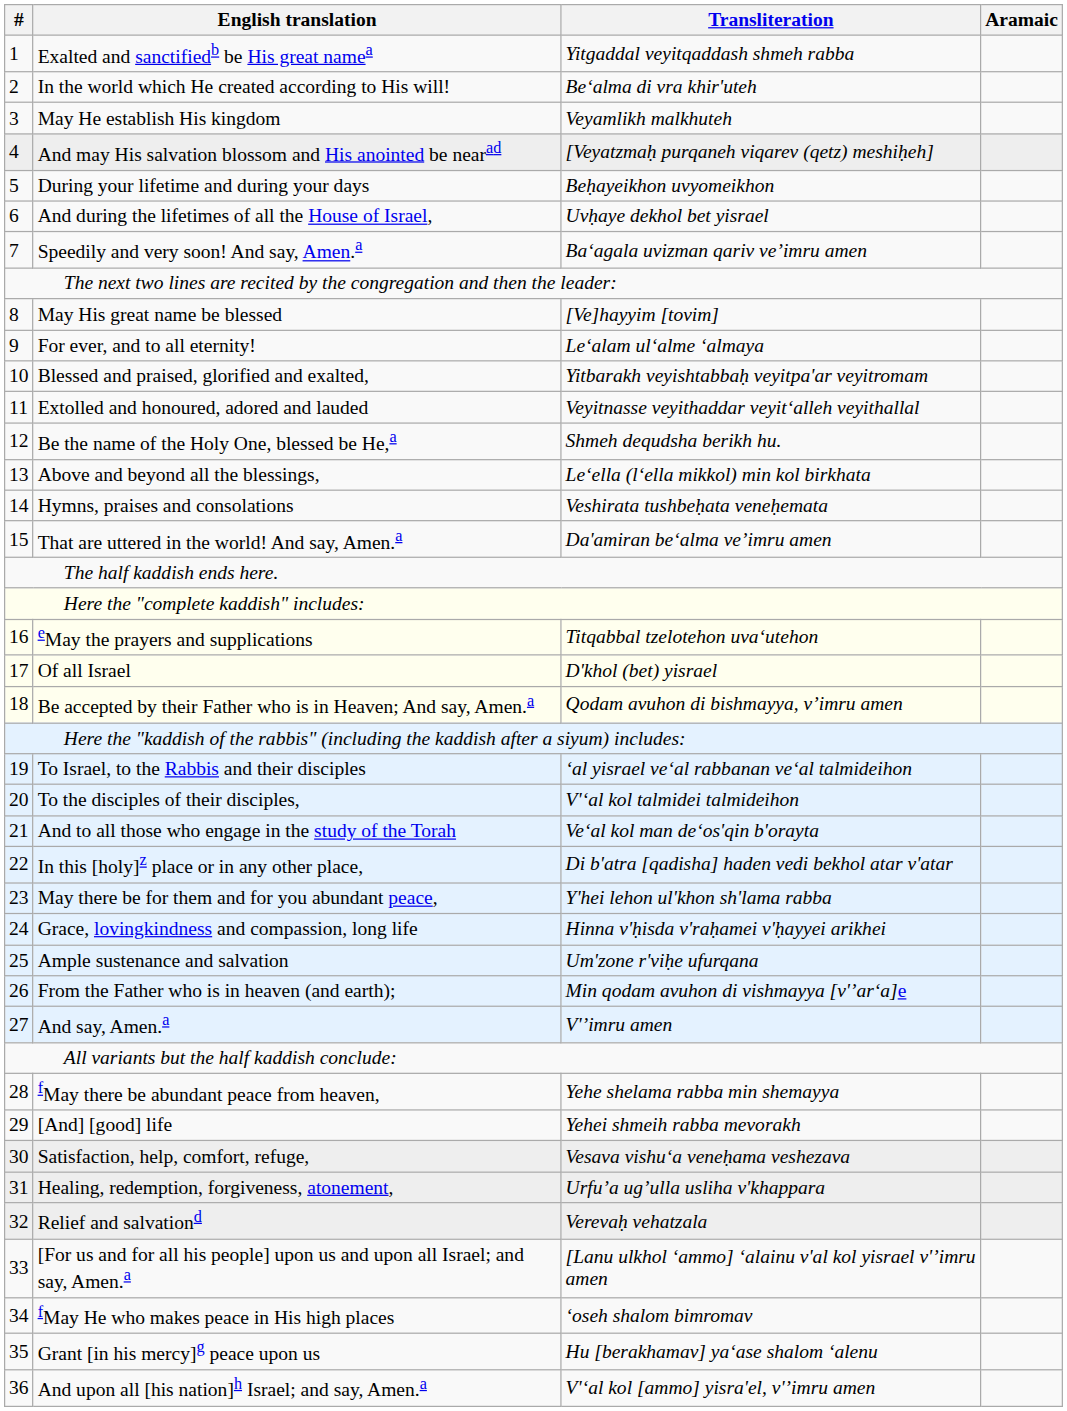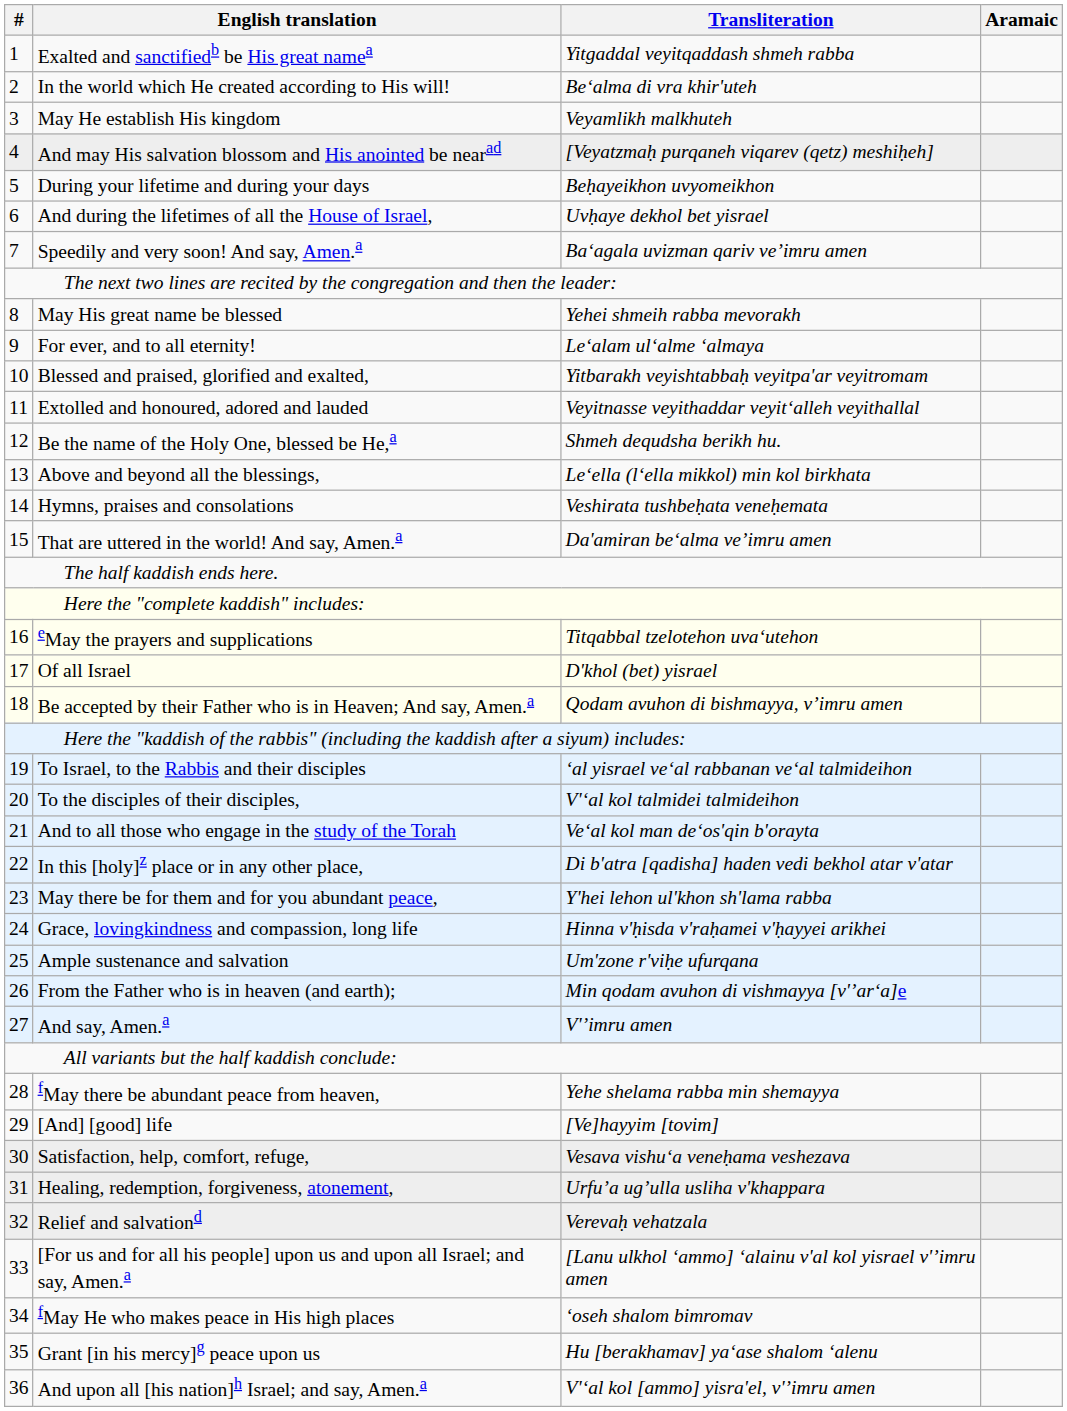(642, 314) [Ve]hayyim [tovim] -> (683, 314) Yehei shmeih rabba mevorakh
(683, 1125) Yehei shmeih rabba mevorakh -> (642, 1125) [Ve]hayyim [tovim]
